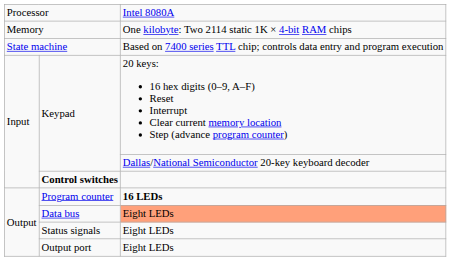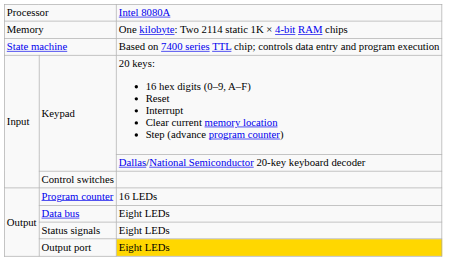(80, 179) bold -> (78, 179) normal
(143, 196) bold -> (138, 196) normal
(148, 213) lightsalmon background -> (144, 213) no background
(148, 247) no background -> (144, 247) gold background
